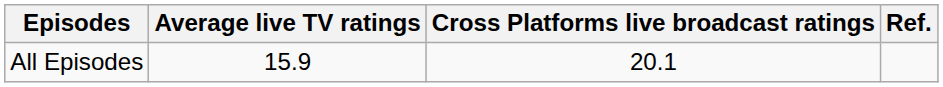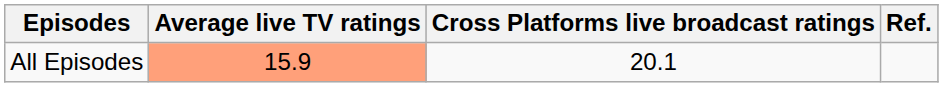(288, 61) no background -> (288, 61) lightsalmon background
